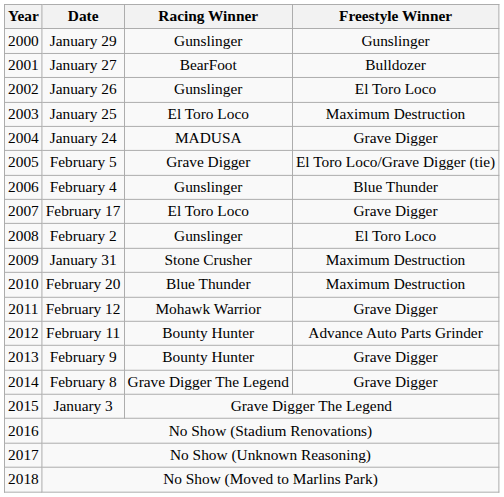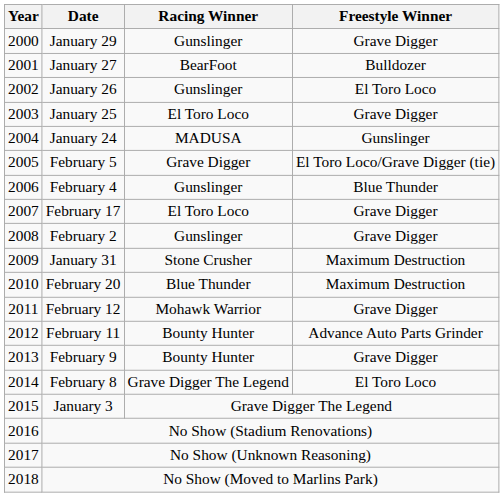(396, 41) Gunslinger -> (396, 41) Grave Digger
(396, 114) Maximum Destruction -> (396, 114) Grave Digger
(396, 138) Grave Digger -> (396, 138) Gunslinger
(396, 235) El Toro Loco -> (396, 235) Grave Digger
(396, 382) Grave Digger -> (396, 382) El Toro Loco
